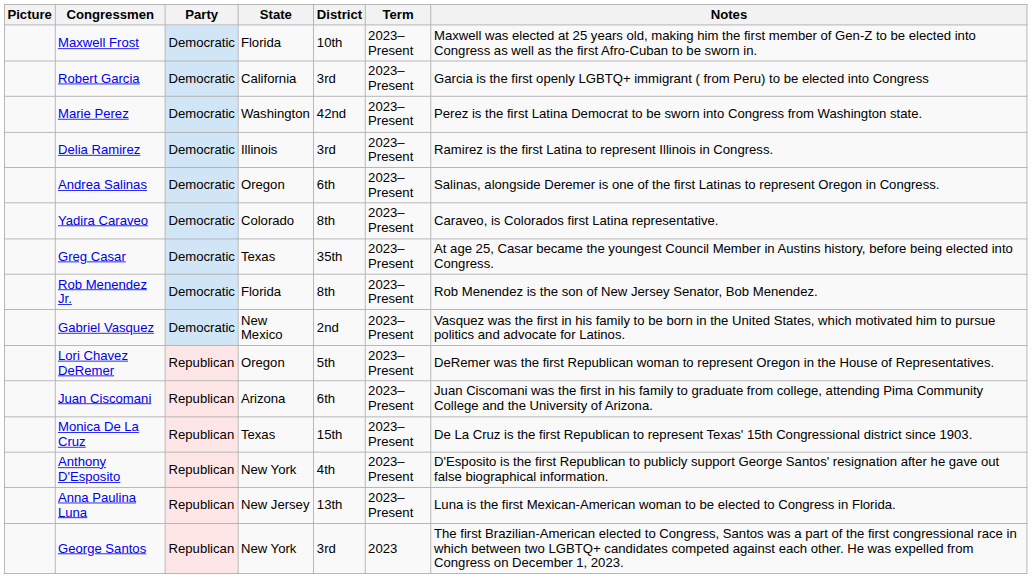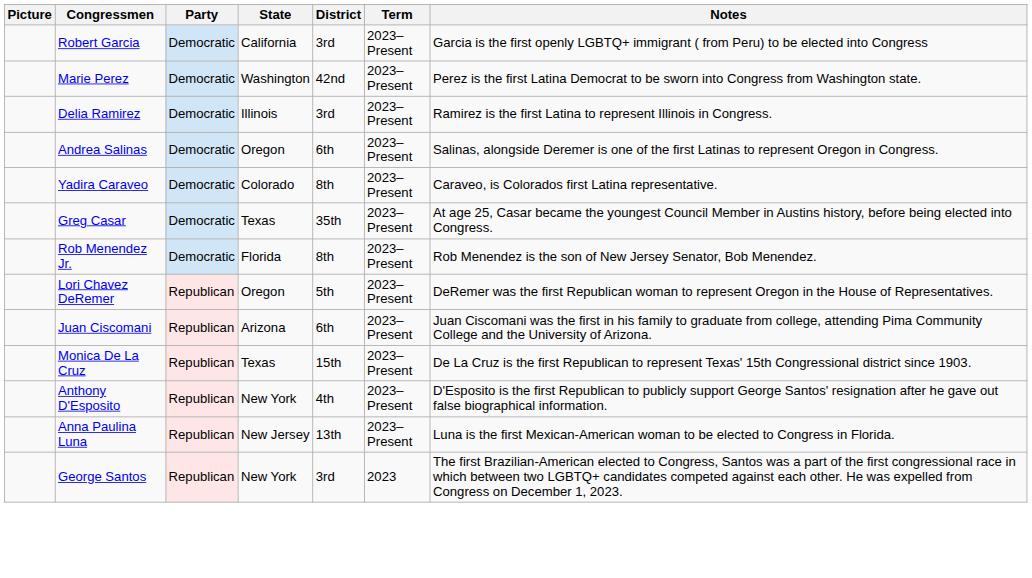- row: (98, 43)
- row: (106, 327)
